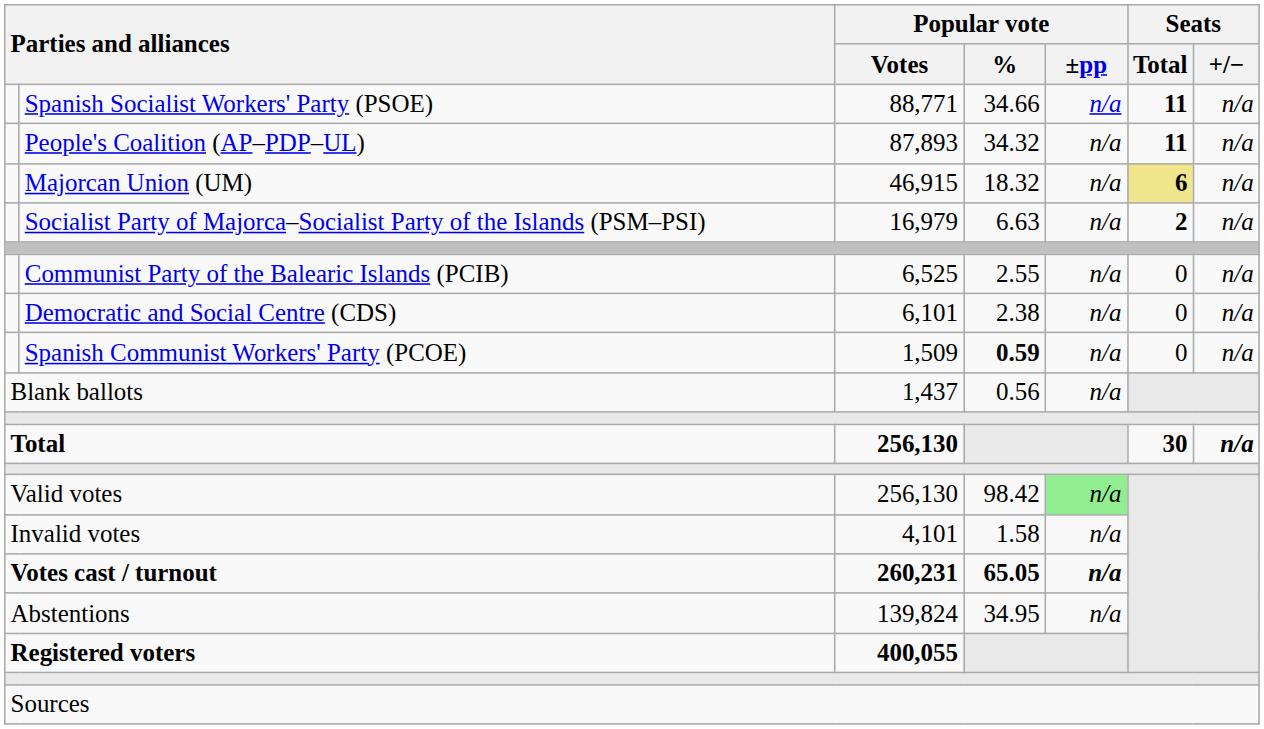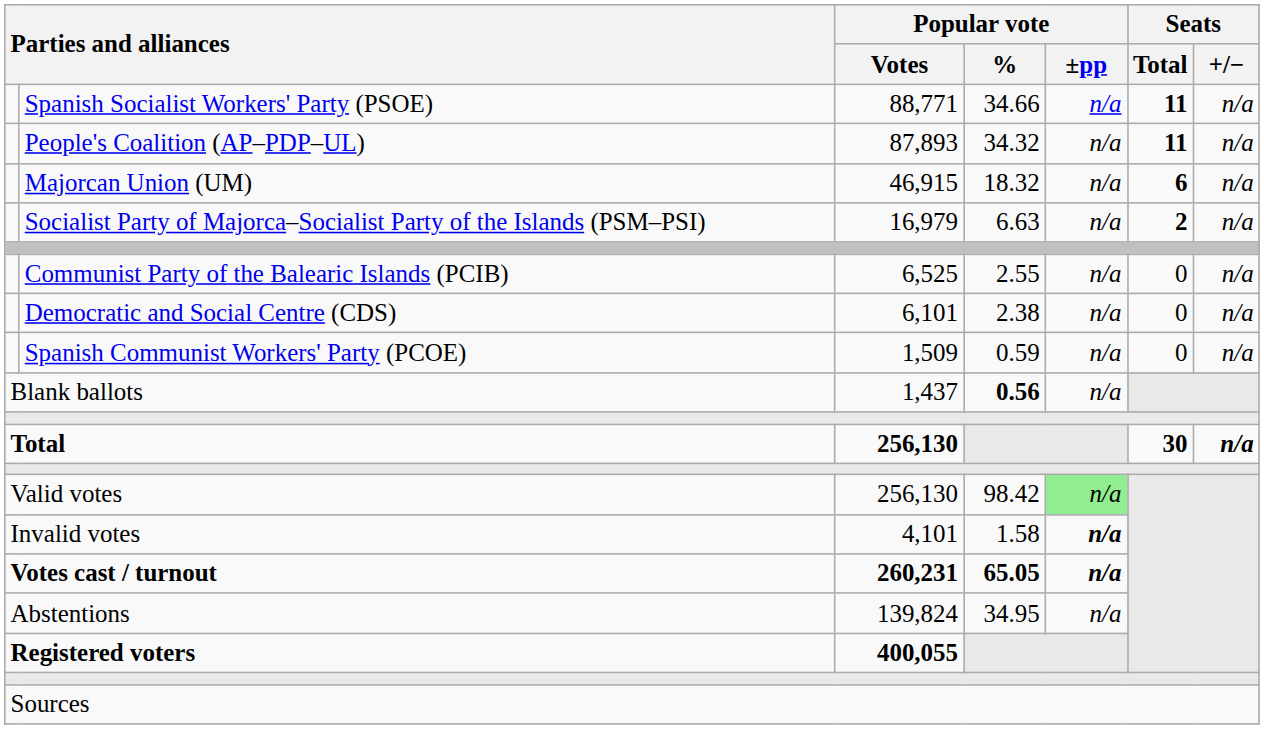(1181, 182) khaki background -> (1181, 182) no background
(1018, 352) bold -> (1018, 352) normal
(1018, 392) normal -> (1018, 392) bold
(1105, 533) normal -> (1105, 533) bold
